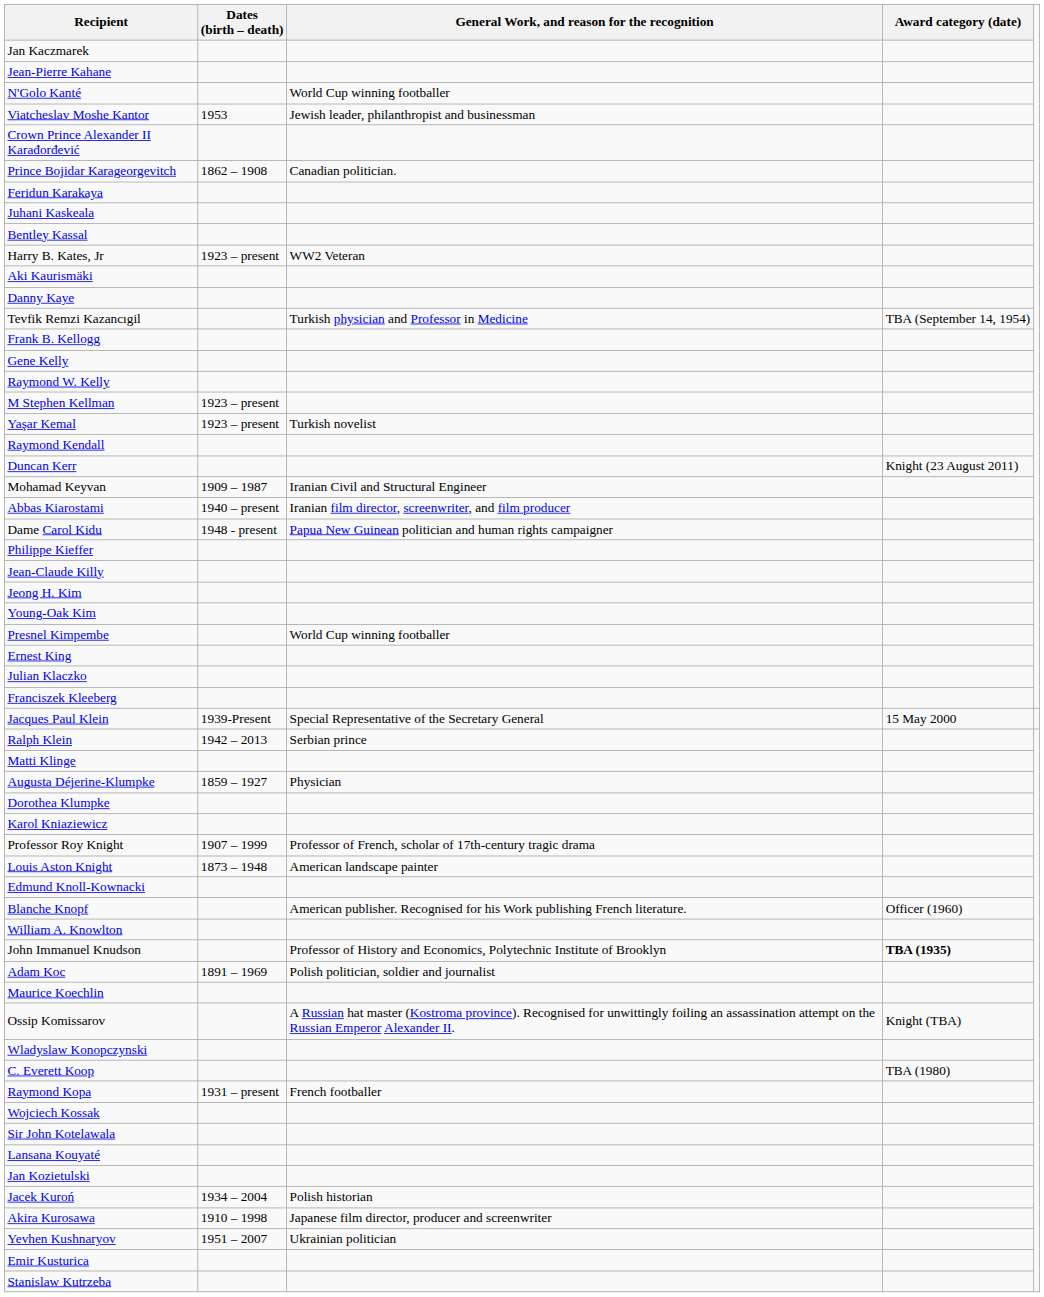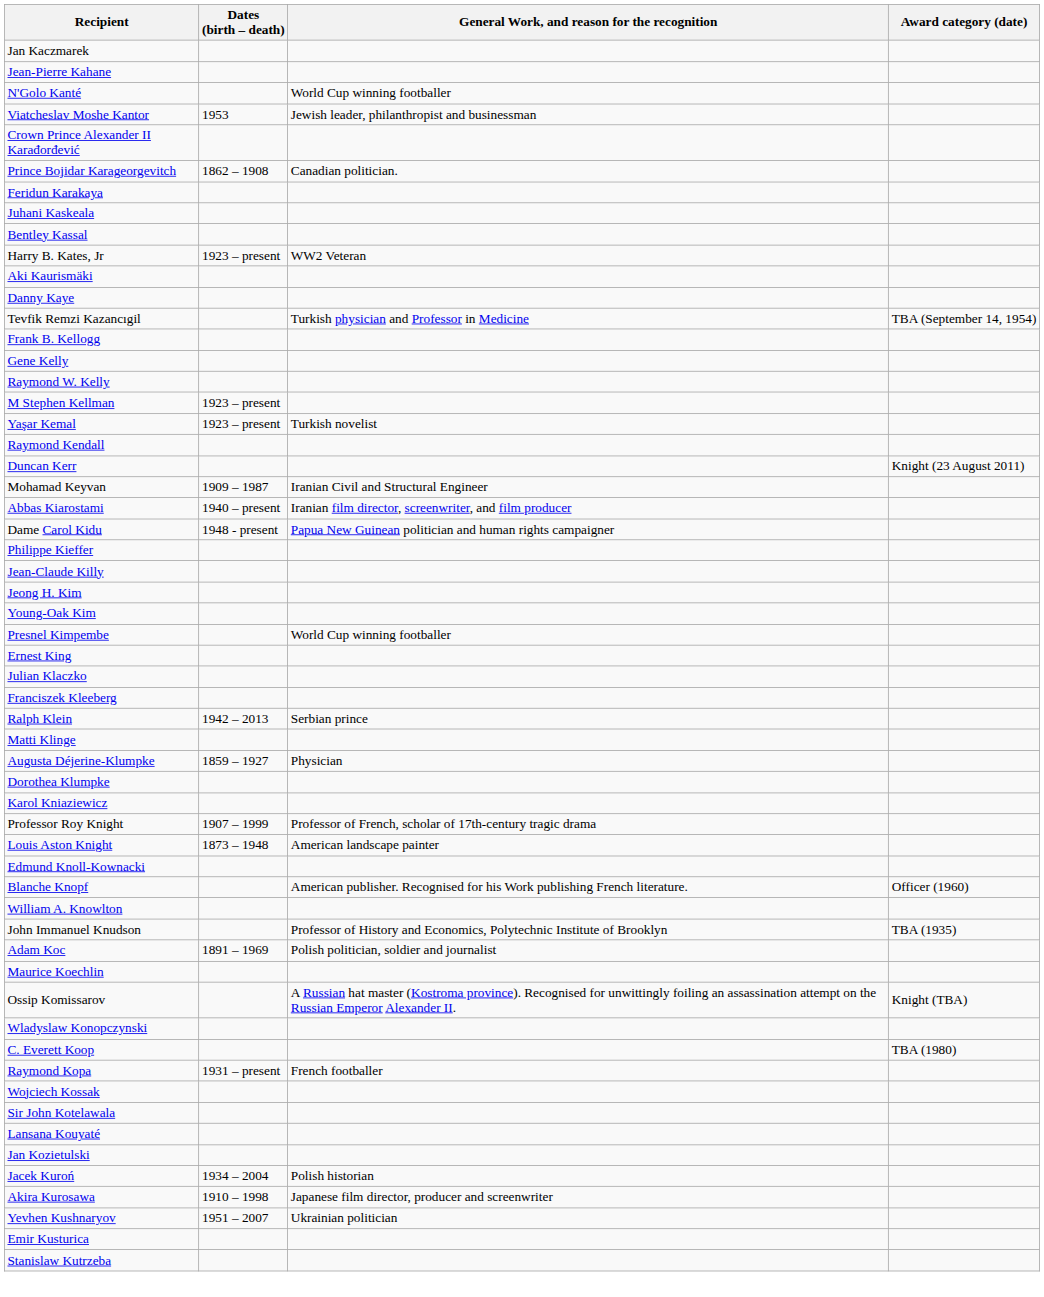- row: (58, 718)
(918, 950) bold -> (924, 929) normal
